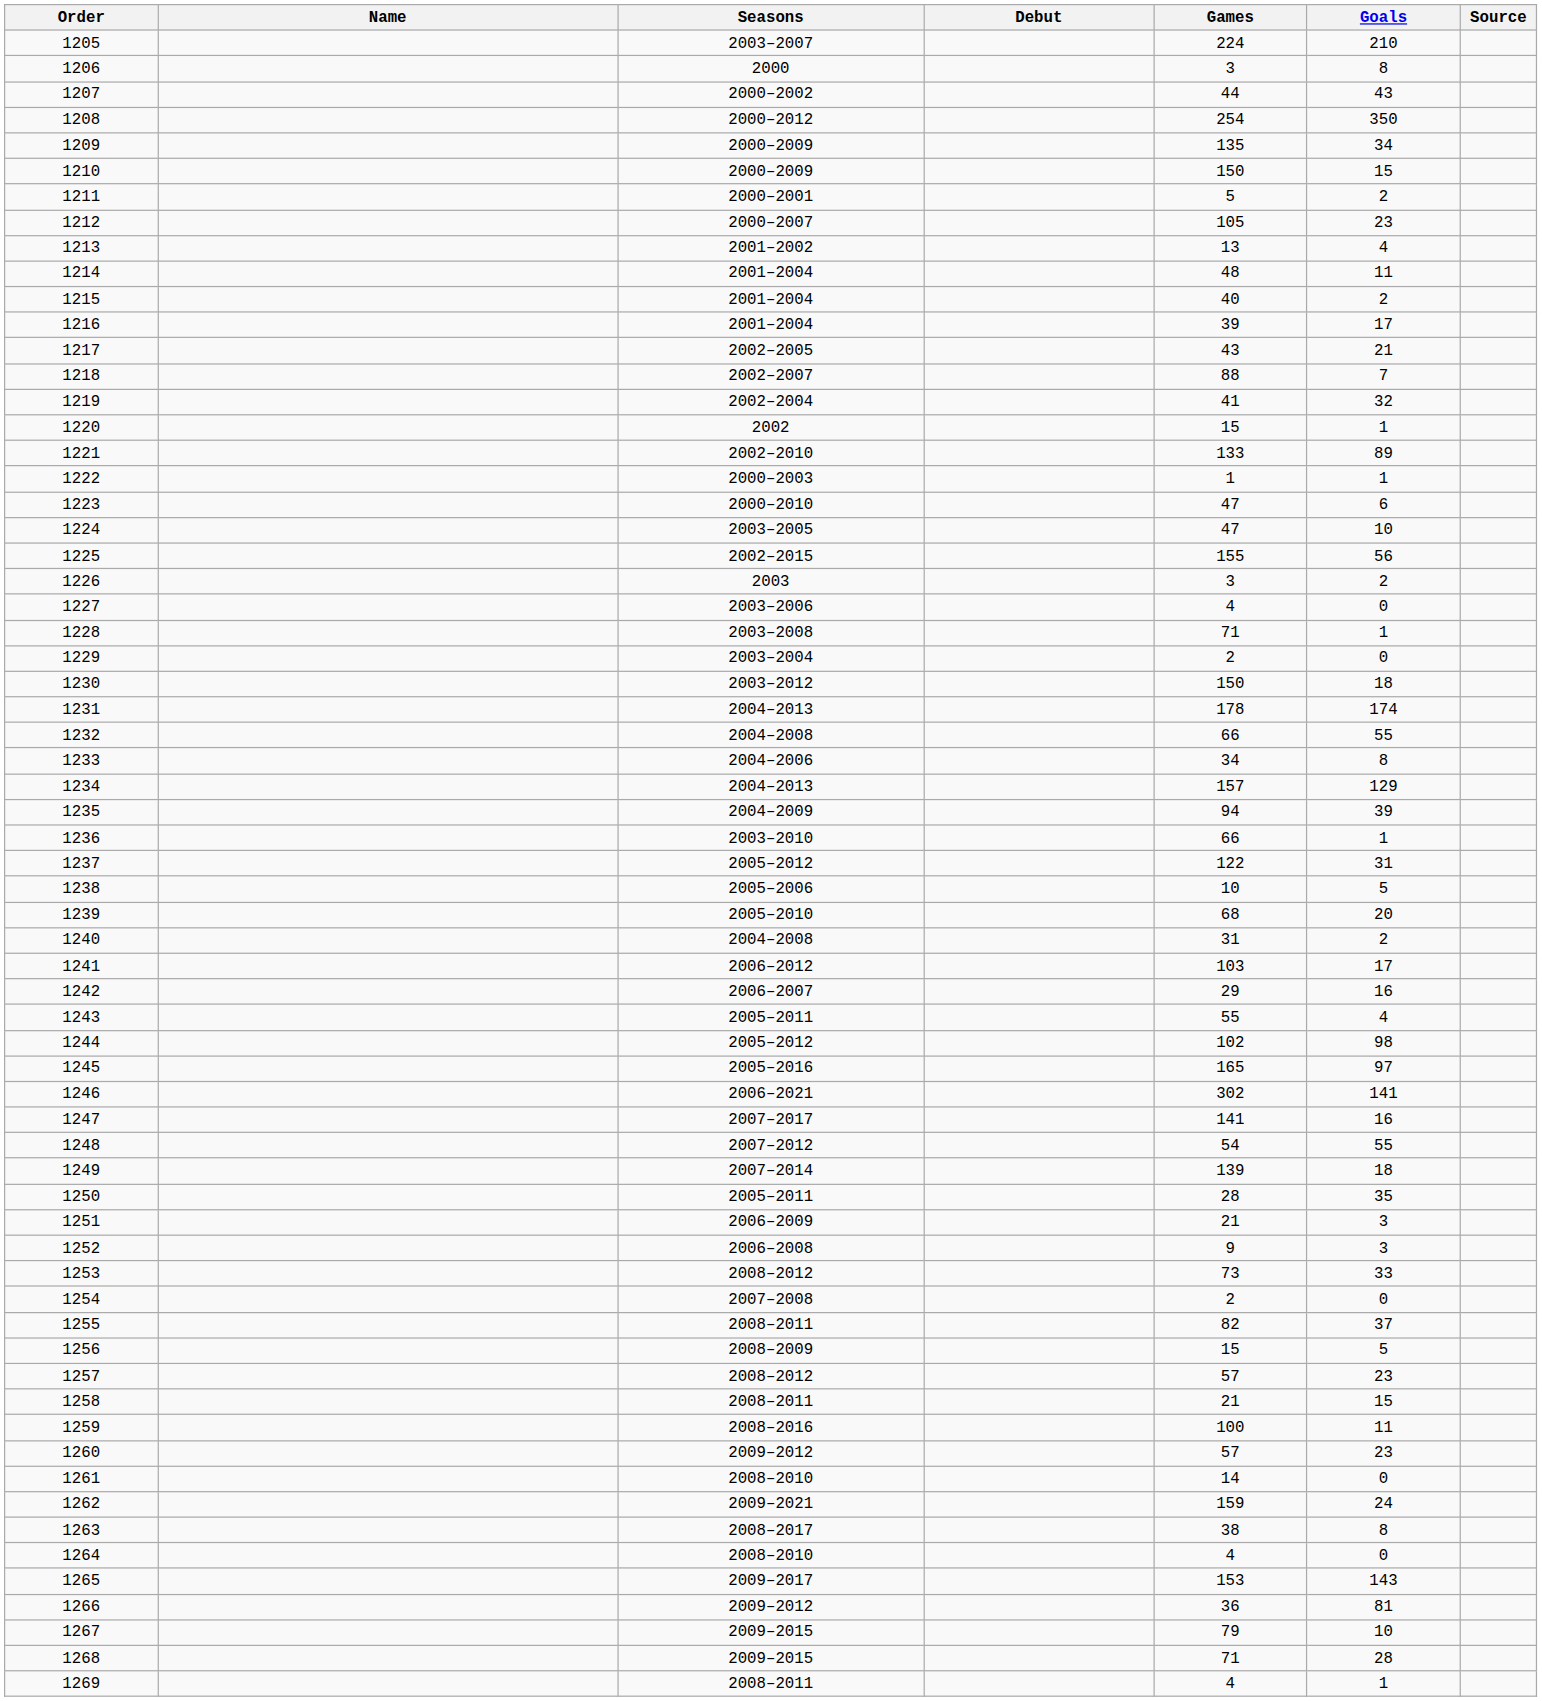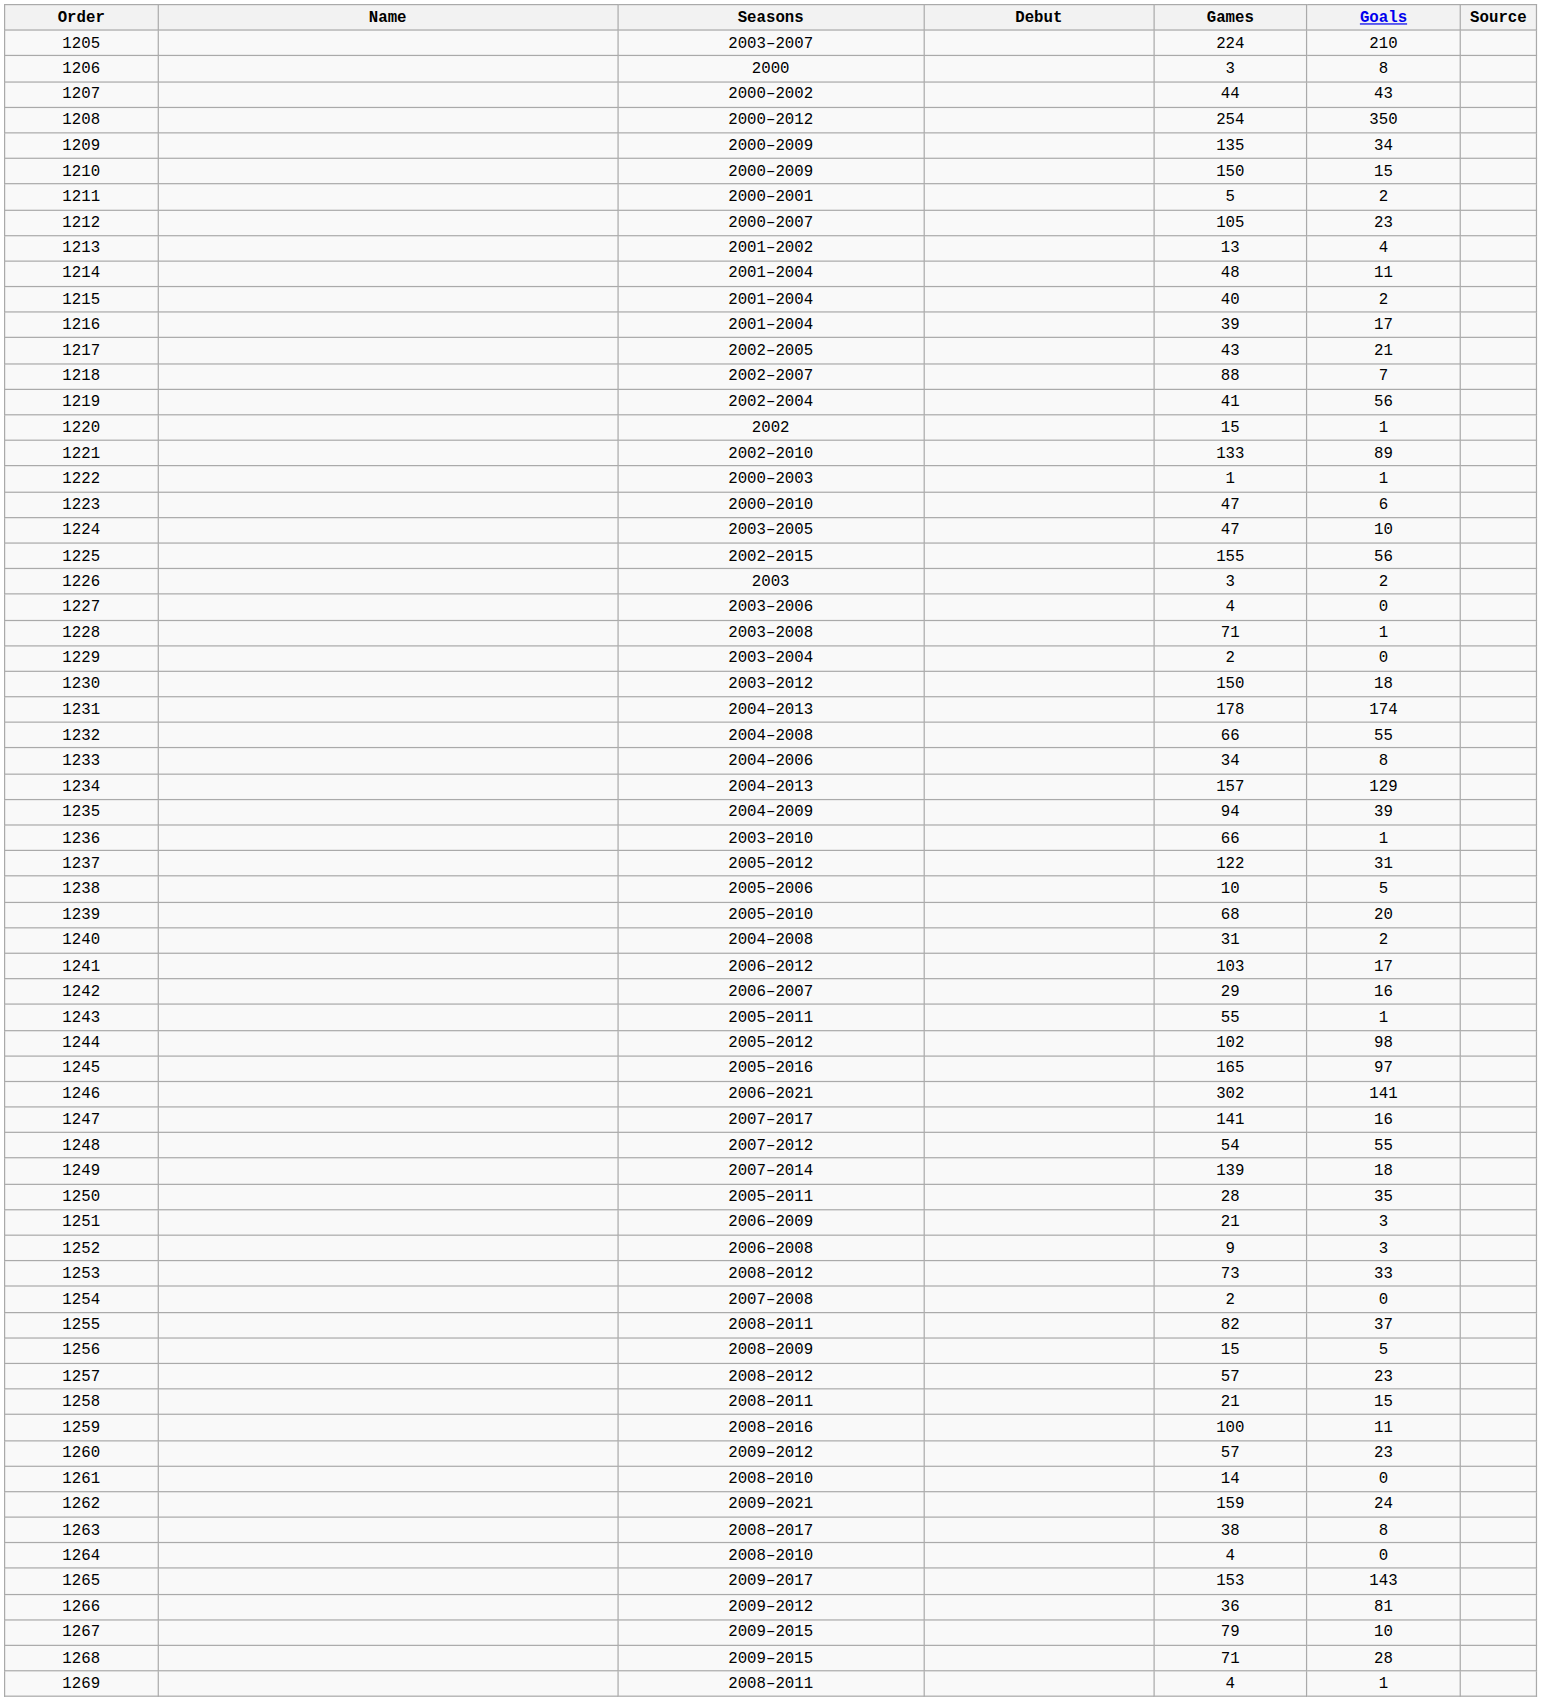(1384, 402) 32 -> (1384, 402) 56
(1383, 1017) 4 -> (1383, 1017) 1
